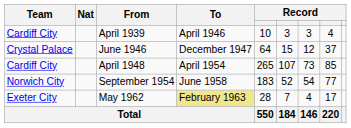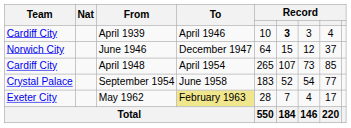(287, 33) normal -> (287, 33) bold
(40, 49) Crystal Palace -> (35, 49) Norwich City
(35, 82) Norwich City -> (40, 82) Crystal Palace
